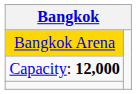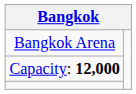(65, 42) gold background -> (65, 42) no background
